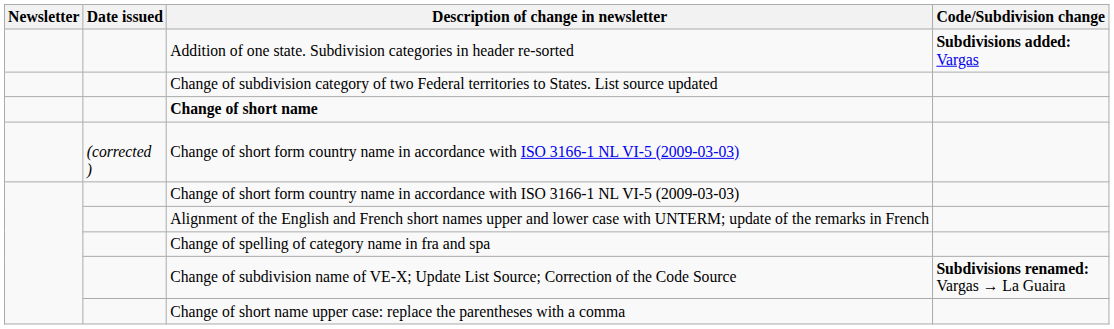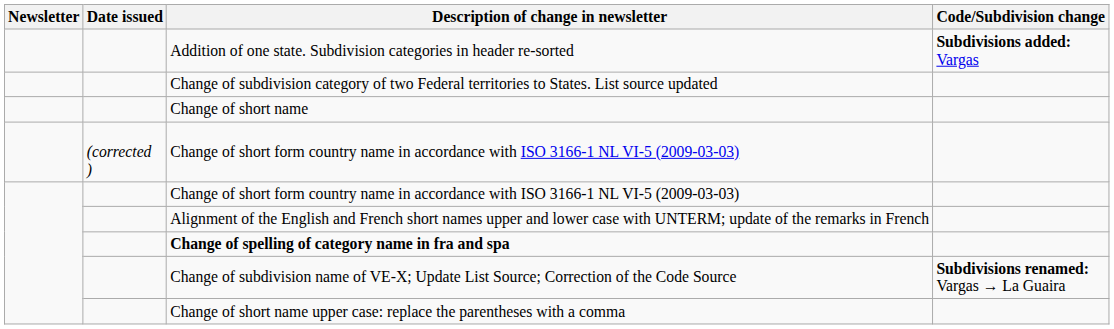(244, 109) bold -> (239, 109) normal
(330, 243) normal -> (340, 243) bold
